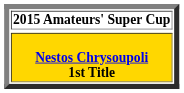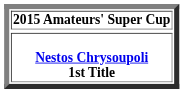(92, 65) gold background -> (92, 65) no background
